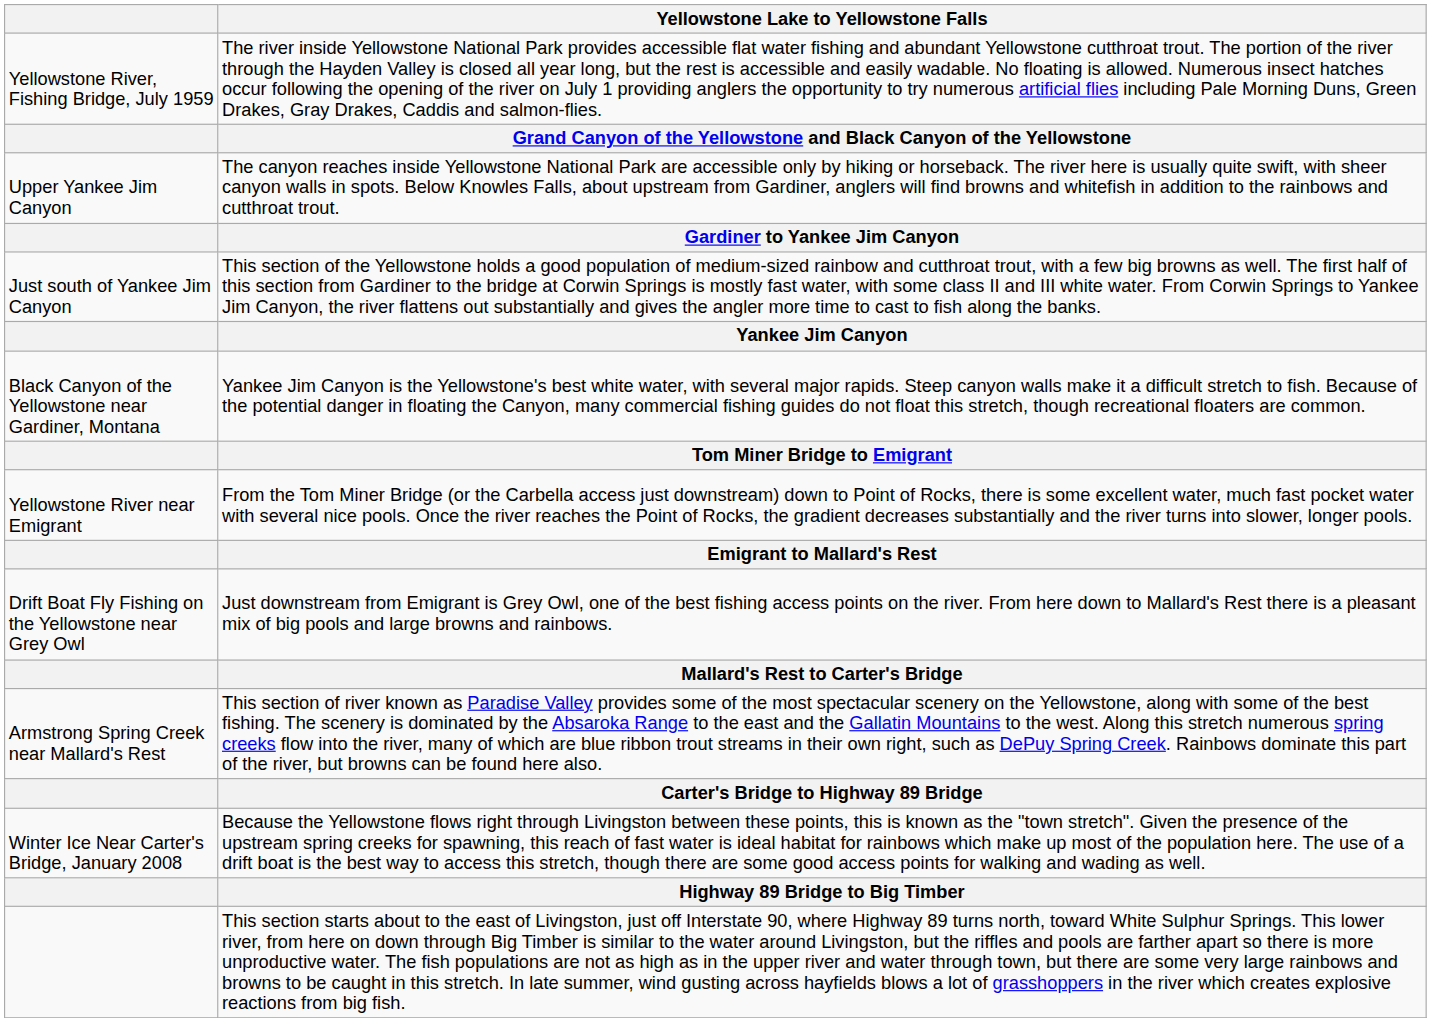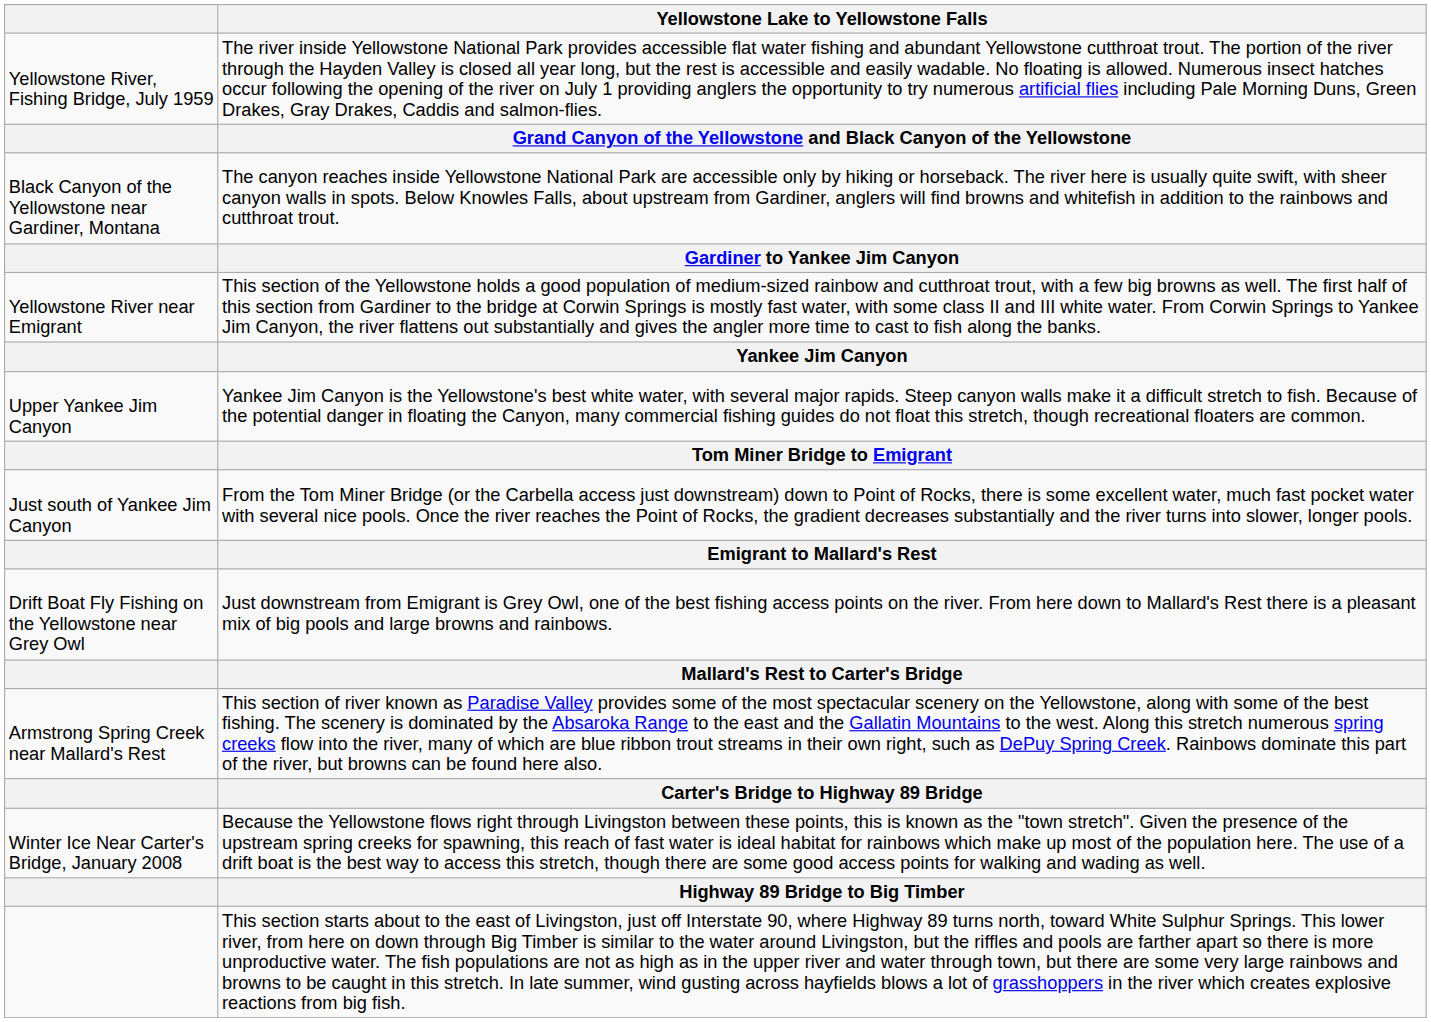(83, 198) Upper Yankee Jim Canyon -> (90, 208) Black Canyon of the Yellowstone near Gardiner, Montana
(110, 296) Just south of Yankee Jim Canyon -> (102, 317) Yellowstone River near Emigrant
(90, 406) Black Canyon of the Yellowstone near Gardiner, Montana -> (83, 416) Upper Yankee Jim Canyon
(102, 515) Yellowstone River near Emigrant -> (110, 515) Just south of Yankee Jim Canyon
